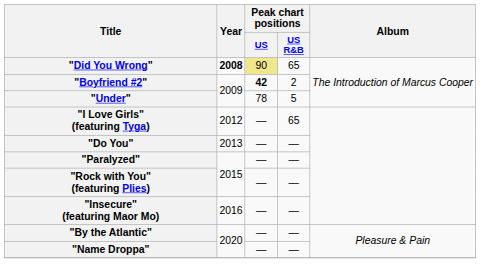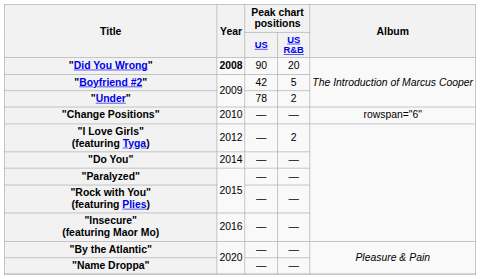(261, 66) khaki background -> (261, 66) no background
(294, 66) 65 -> (294, 66) 20
(261, 82) bold -> (261, 82) normal
(294, 82) 2 -> (294, 82) 5
(294, 99) 5 -> (294, 99) 2
+ row: (111, 115)
(294, 121) 65 -> (294, 137) 2
(231, 143) 2013 -> (231, 160) 2014
